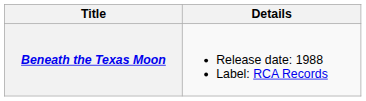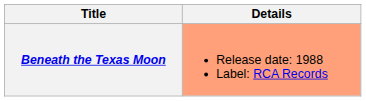(272, 67) no background -> (272, 67) lightsalmon background
